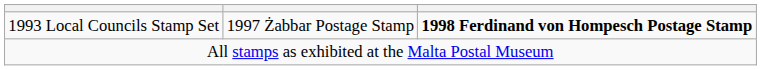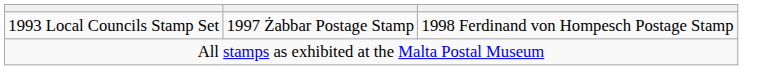(587, 25) bold -> (578, 25) normal
